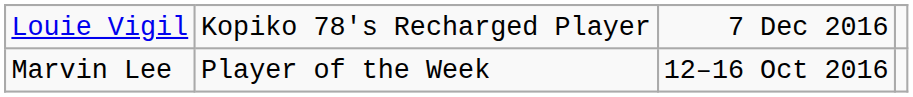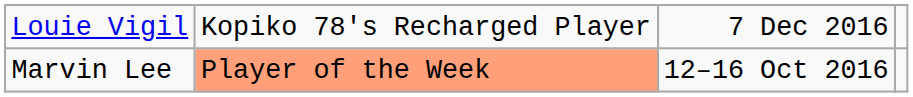(346, 70) no background -> (346, 70) lightsalmon background
